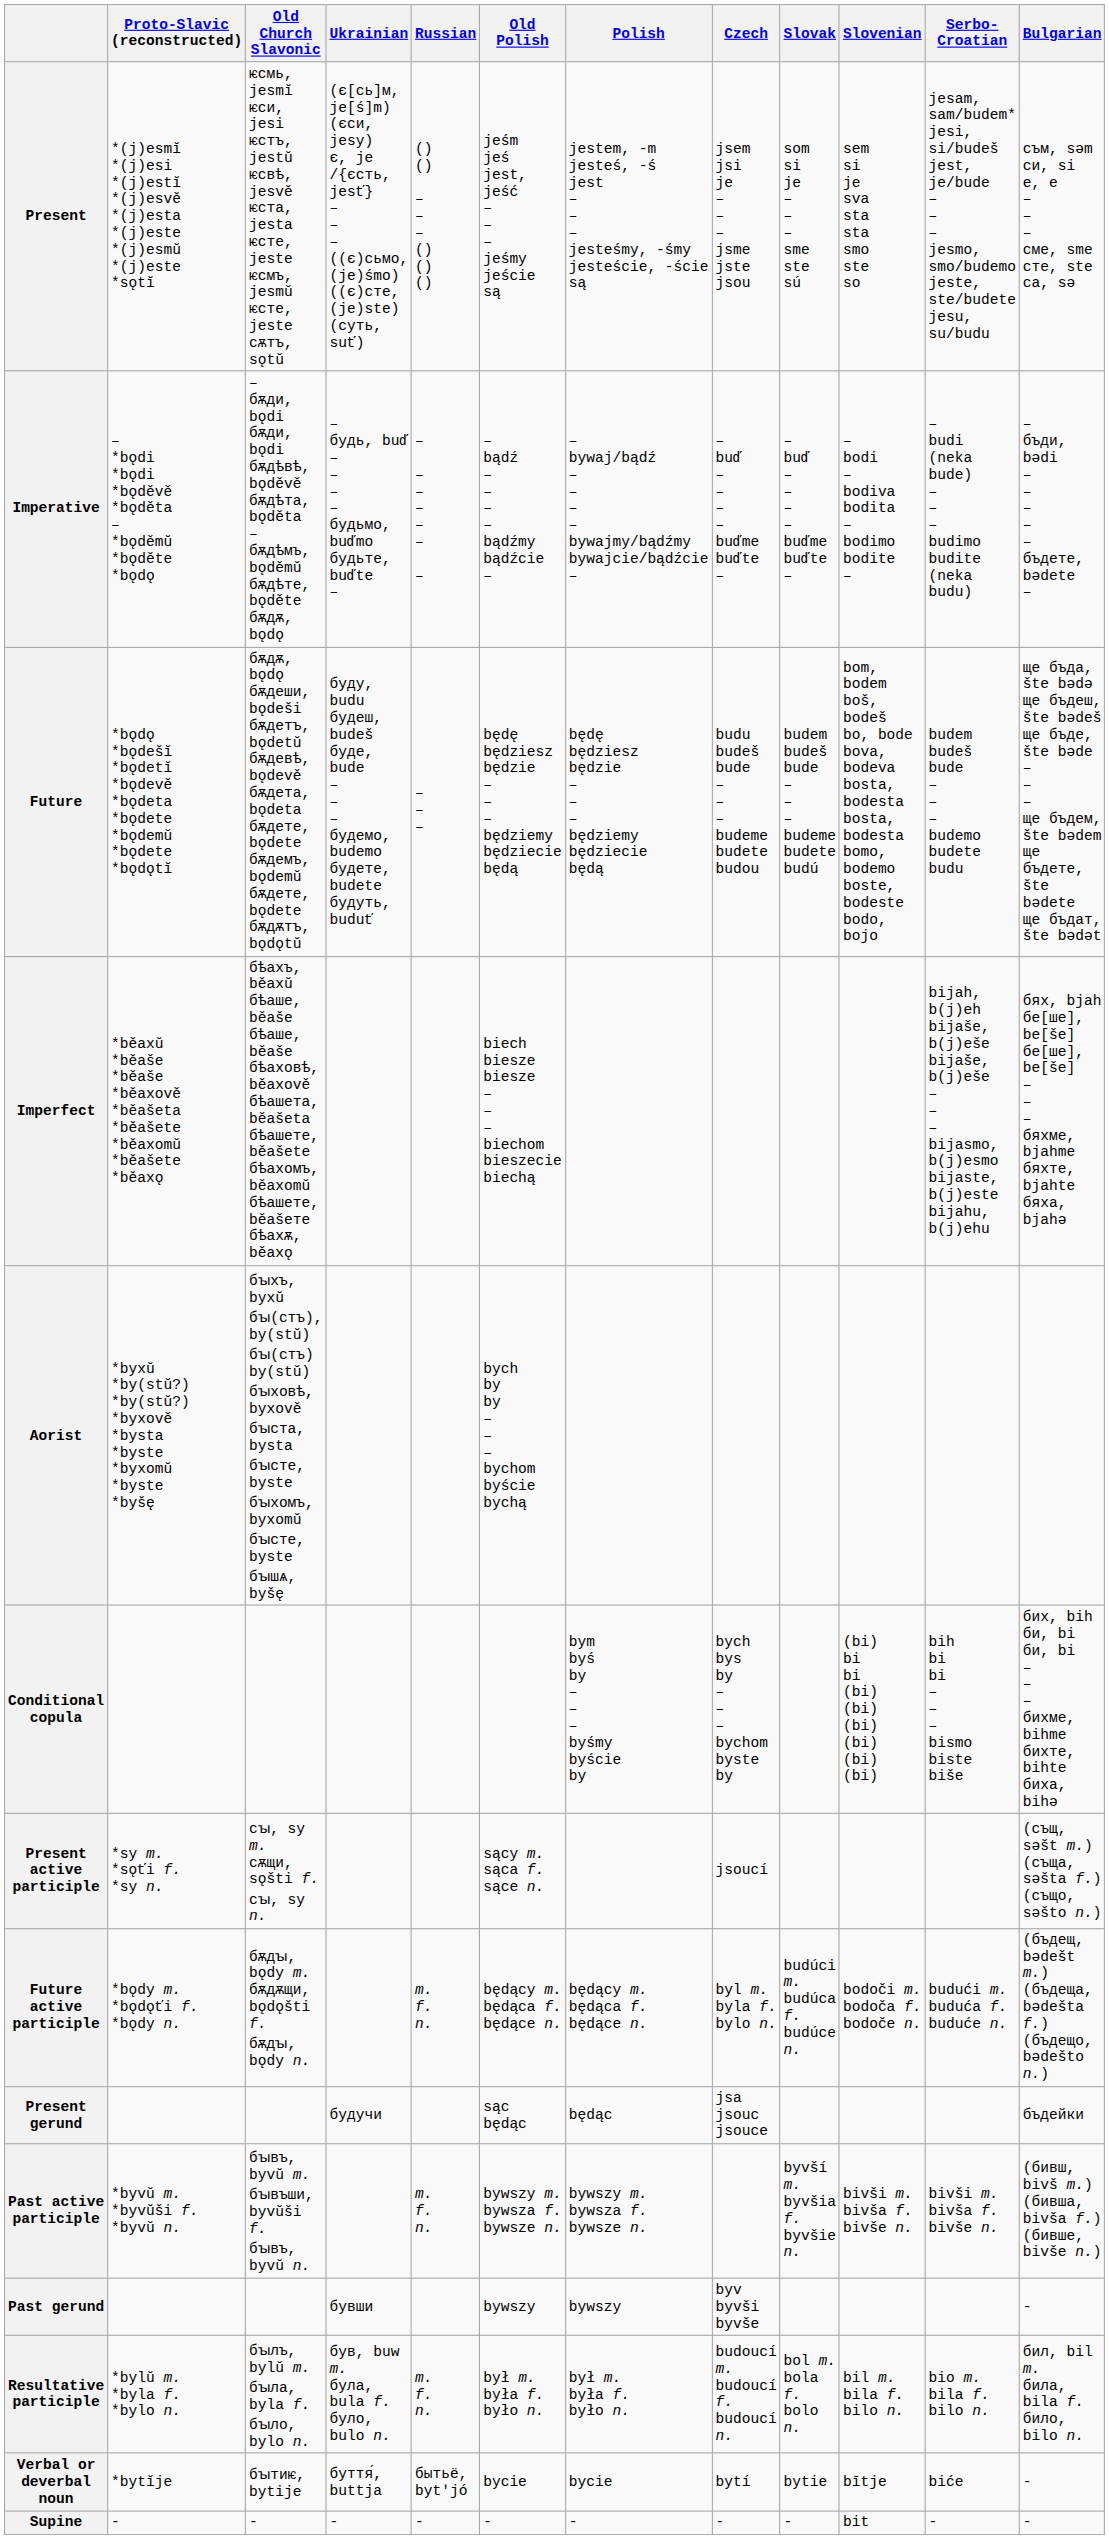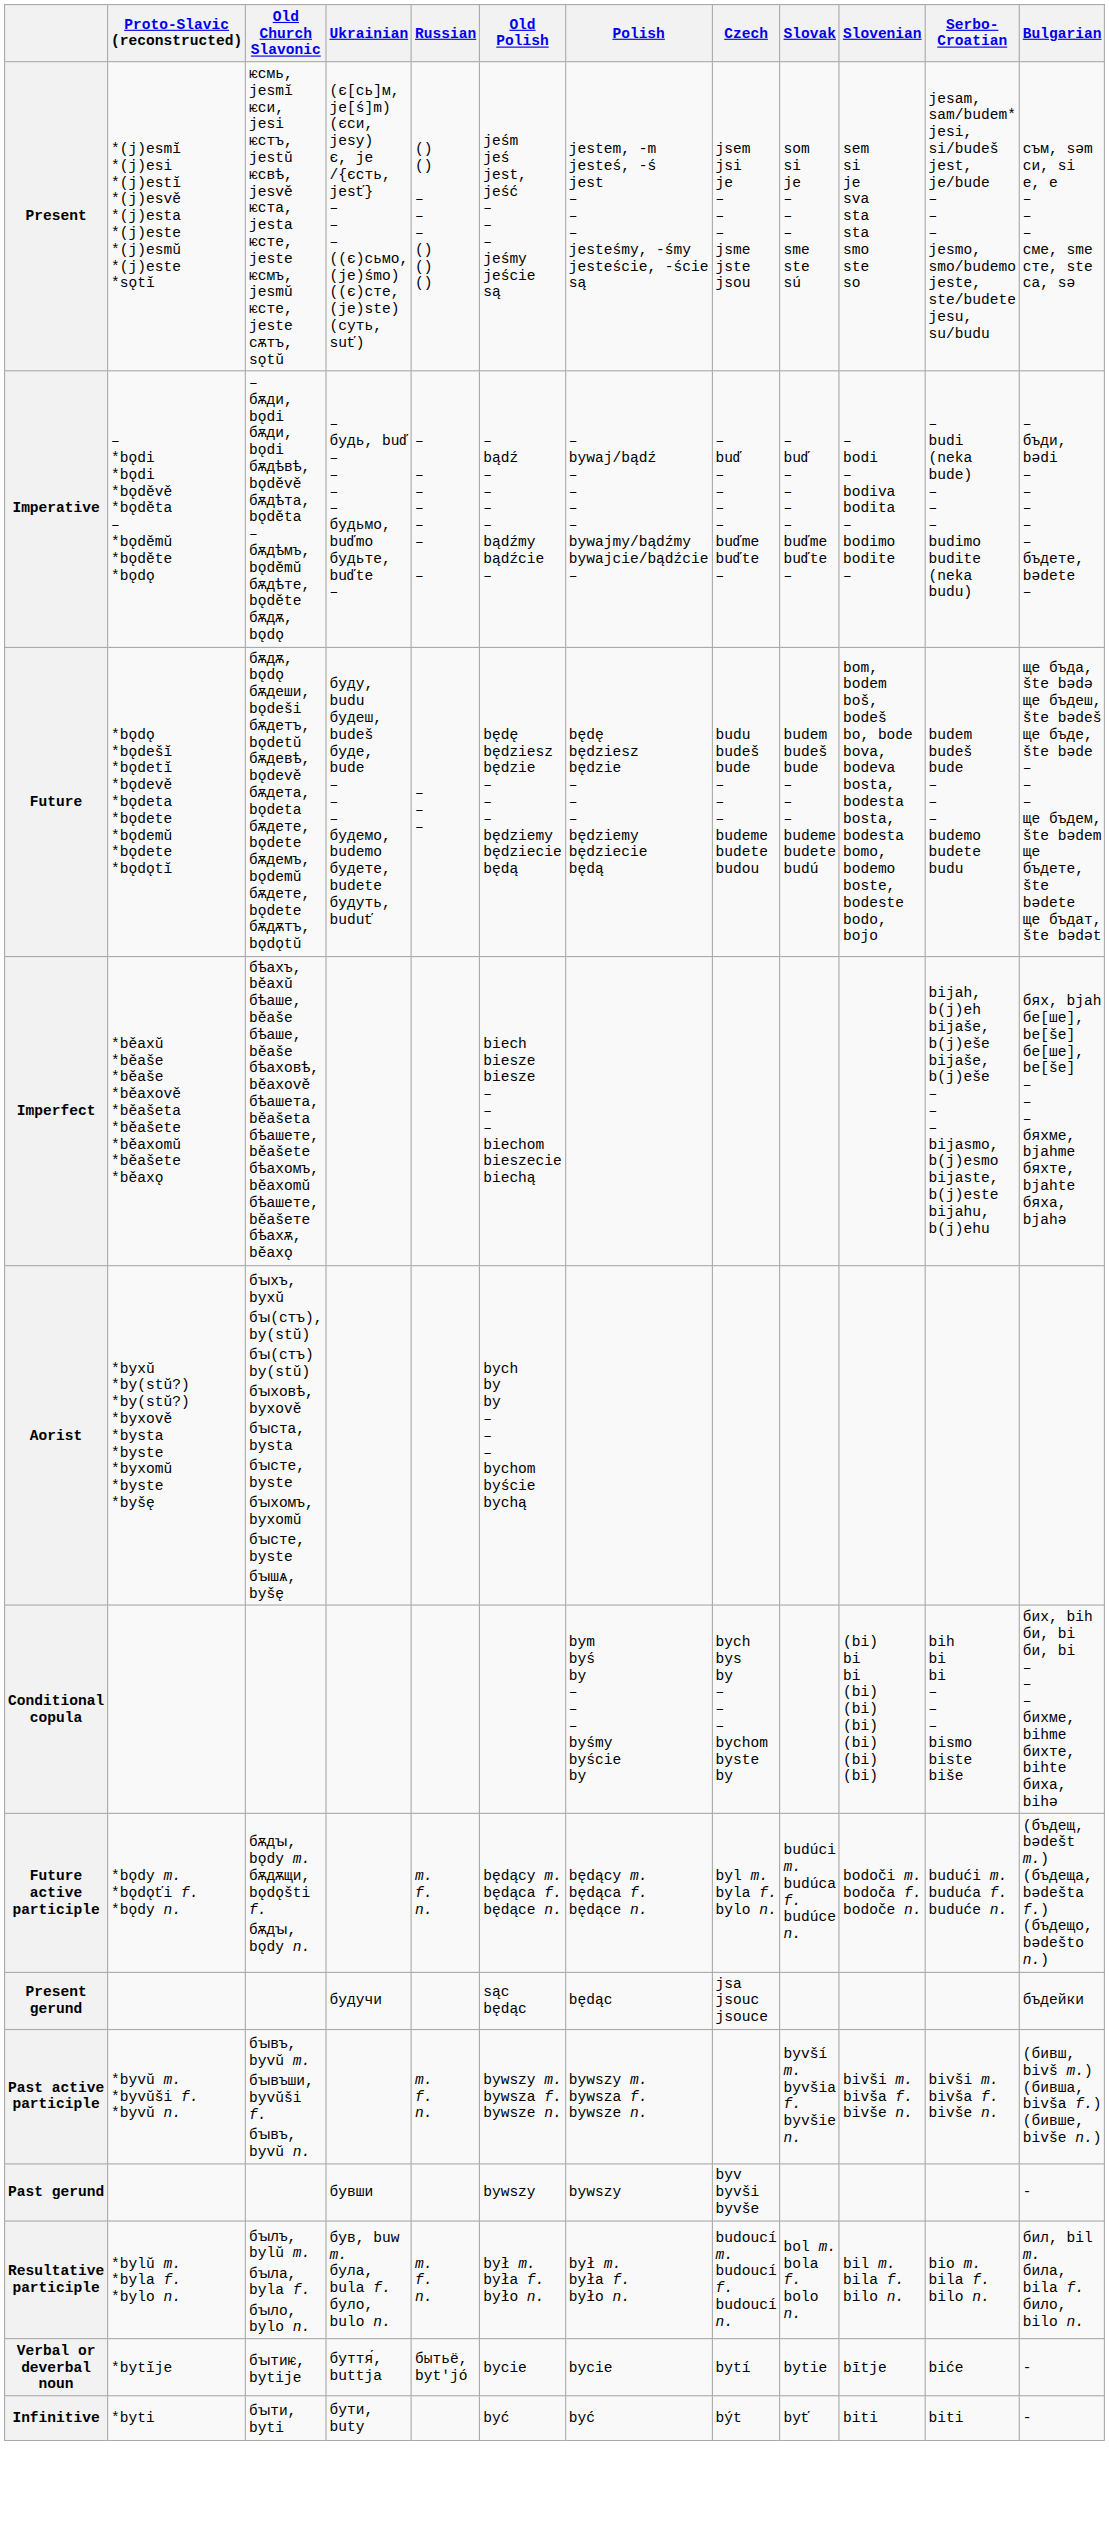- row: (56, 1871)
+ row: (56, 2418)
- row: (56, 2523)
